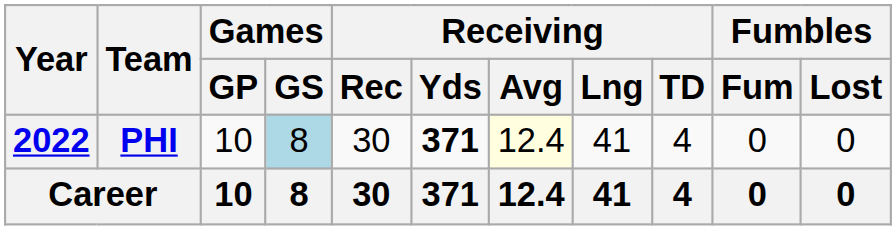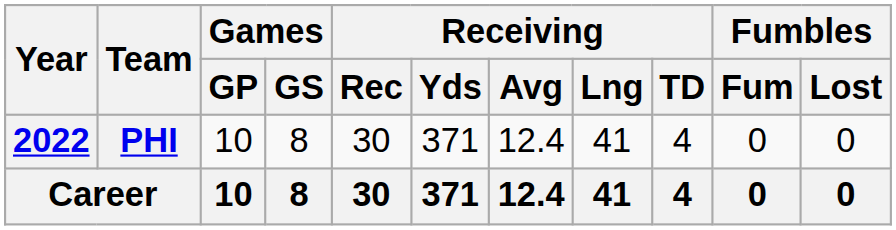(299, 140) lightblue background -> (299, 140) no background
(450, 140) bold -> (450, 140) normal
(531, 140) lightyellow background -> (531, 140) no background
